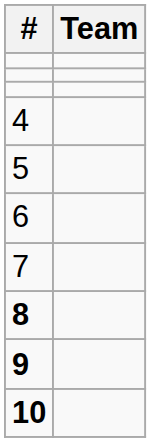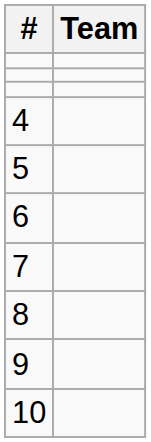(21, 314) bold -> (21, 314) normal
(21, 363) bold -> (21, 363) normal
(29, 412) bold -> (29, 412) normal
